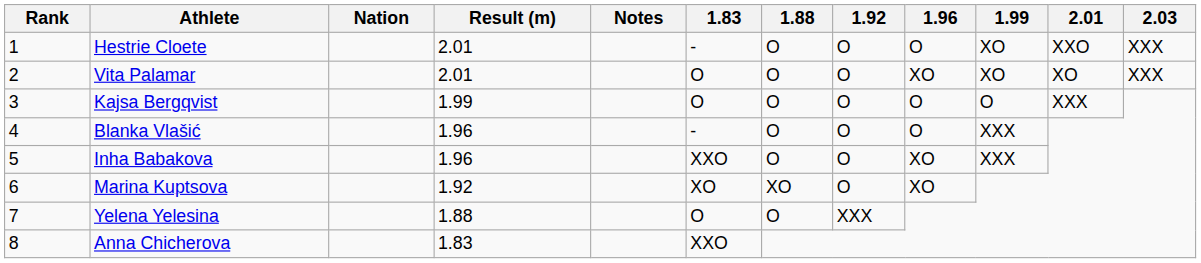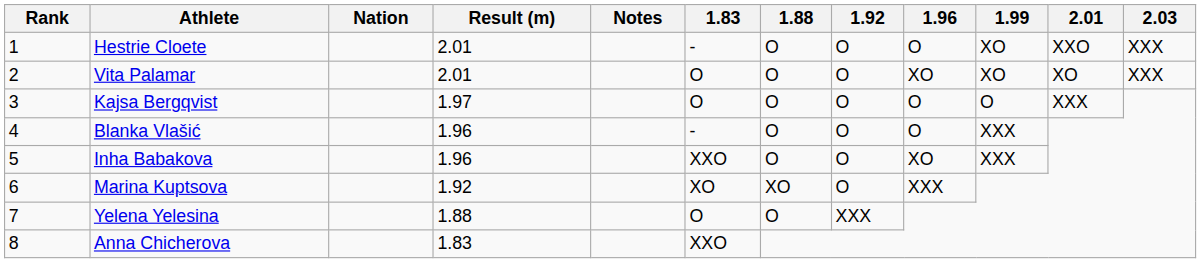(455, 103) 1.99 -> (455, 103) 1.97
(922, 187) XO -> (926, 187) XXX
